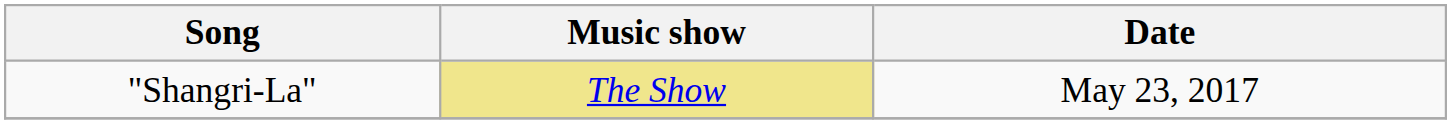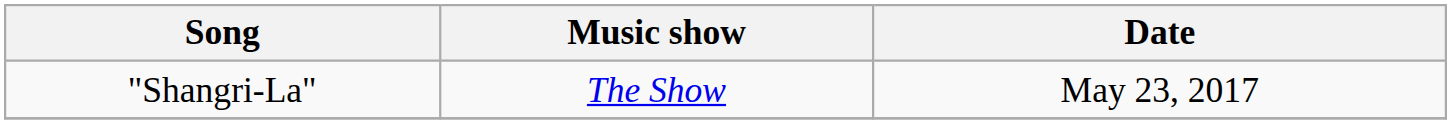(656, 88) khaki background -> (656, 88) no background
